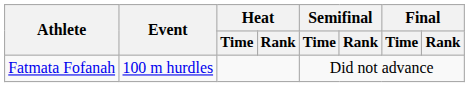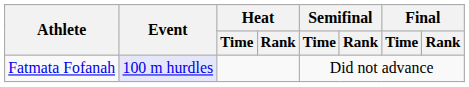(168, 68) no background -> (168, 68) lavender background
